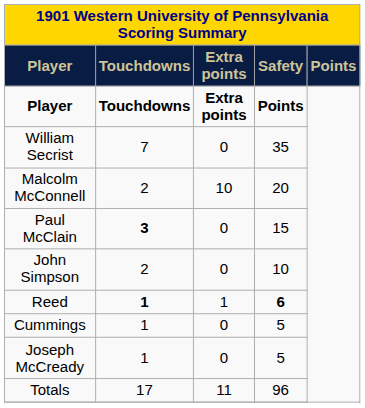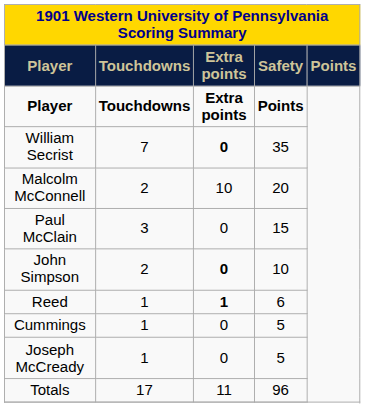(224, 147) normal -> (224, 147) bold
(144, 228) bold -> (144, 228) normal
(224, 269) normal -> (224, 269) bold
(144, 301) bold -> (144, 301) normal
(224, 301) normal -> (224, 301) bold
(281, 301) bold -> (281, 301) normal
